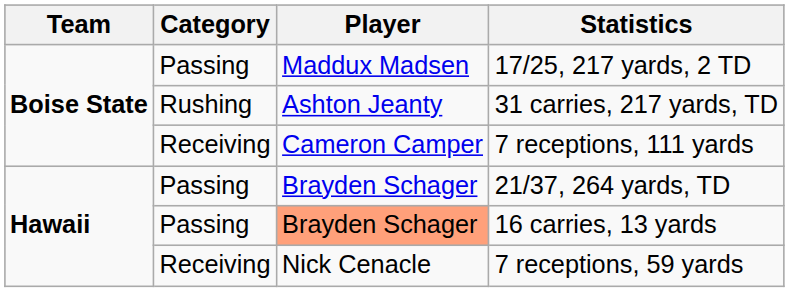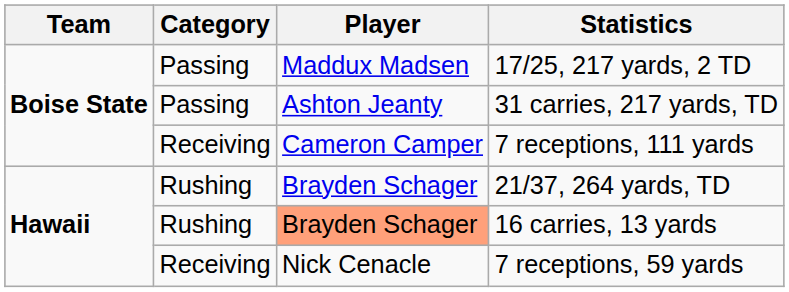(206, 105) Rushing -> (204, 105) Passing
(204, 185) Passing -> (206, 185) Rushing
(204, 225) Passing -> (206, 225) Rushing
